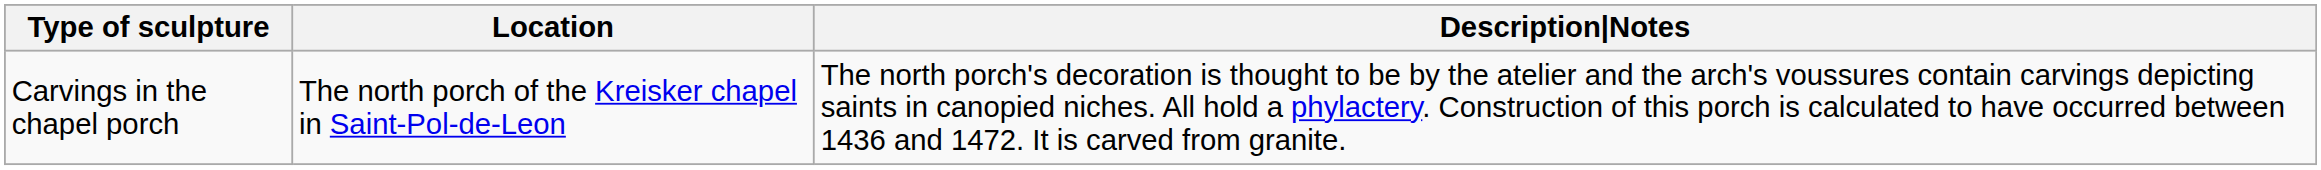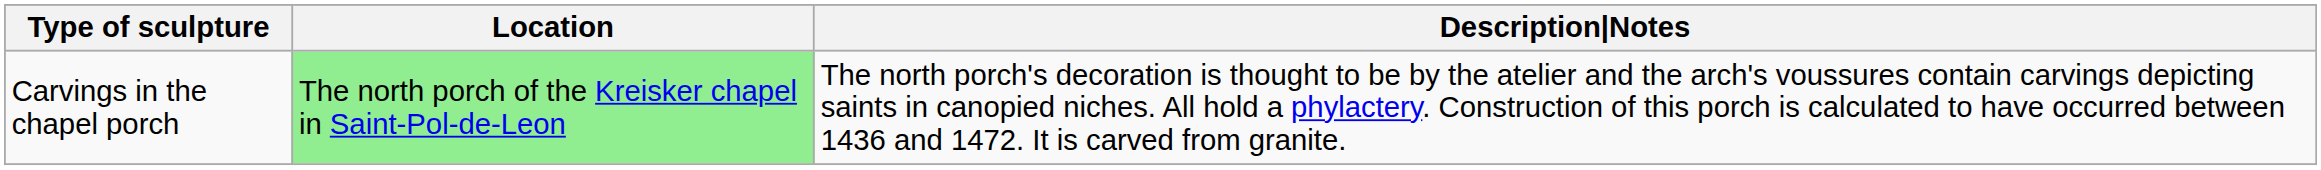(548, 107) no background -> (548, 107) lightgreen background
